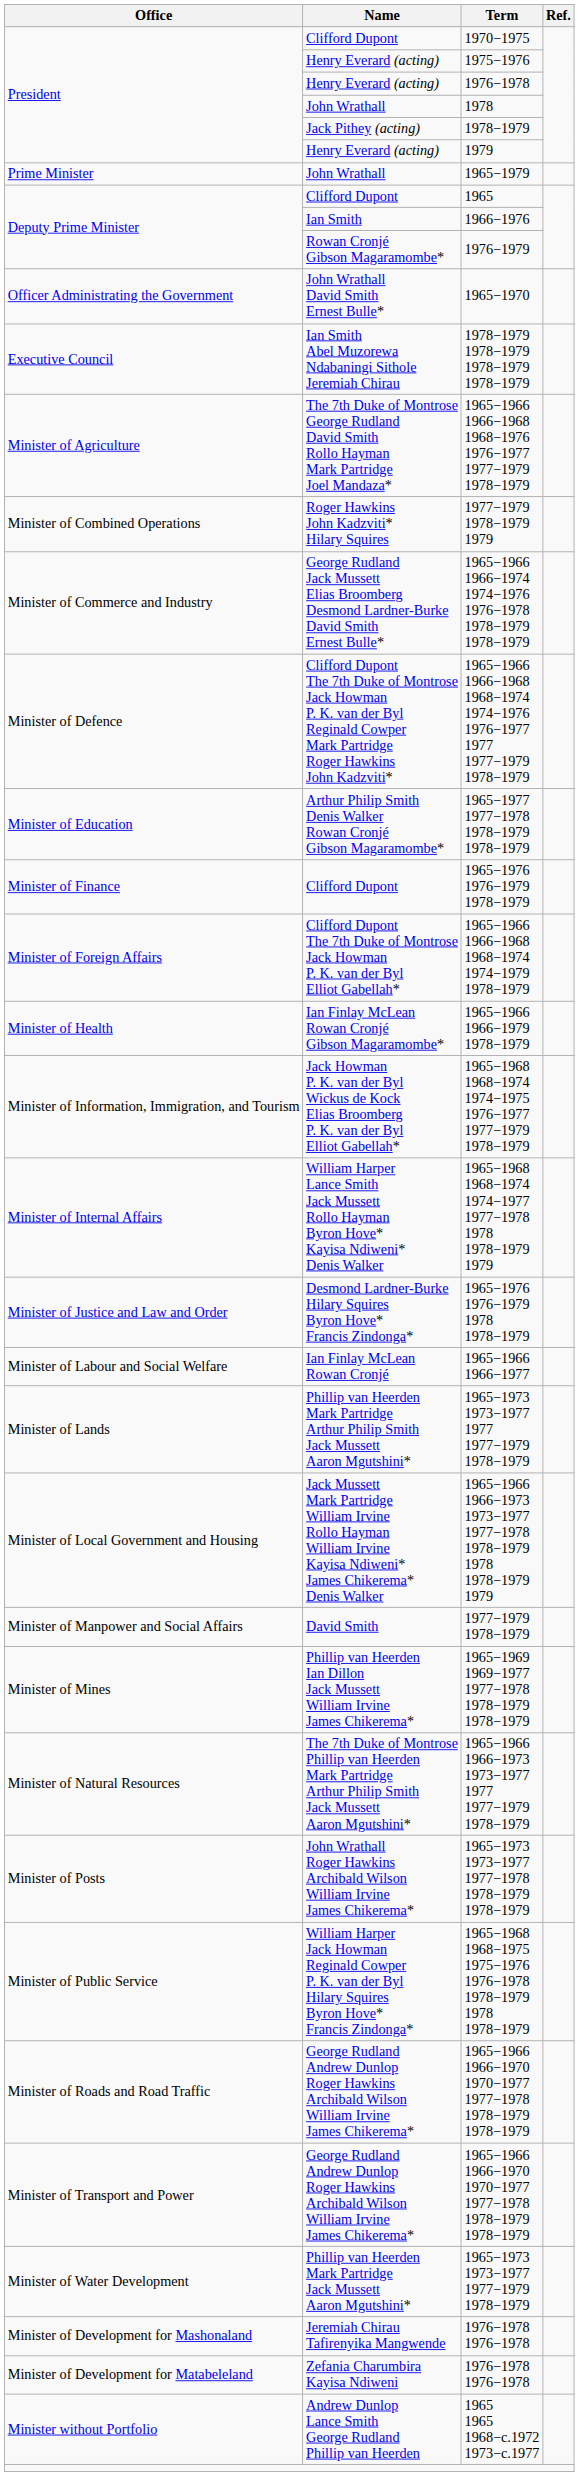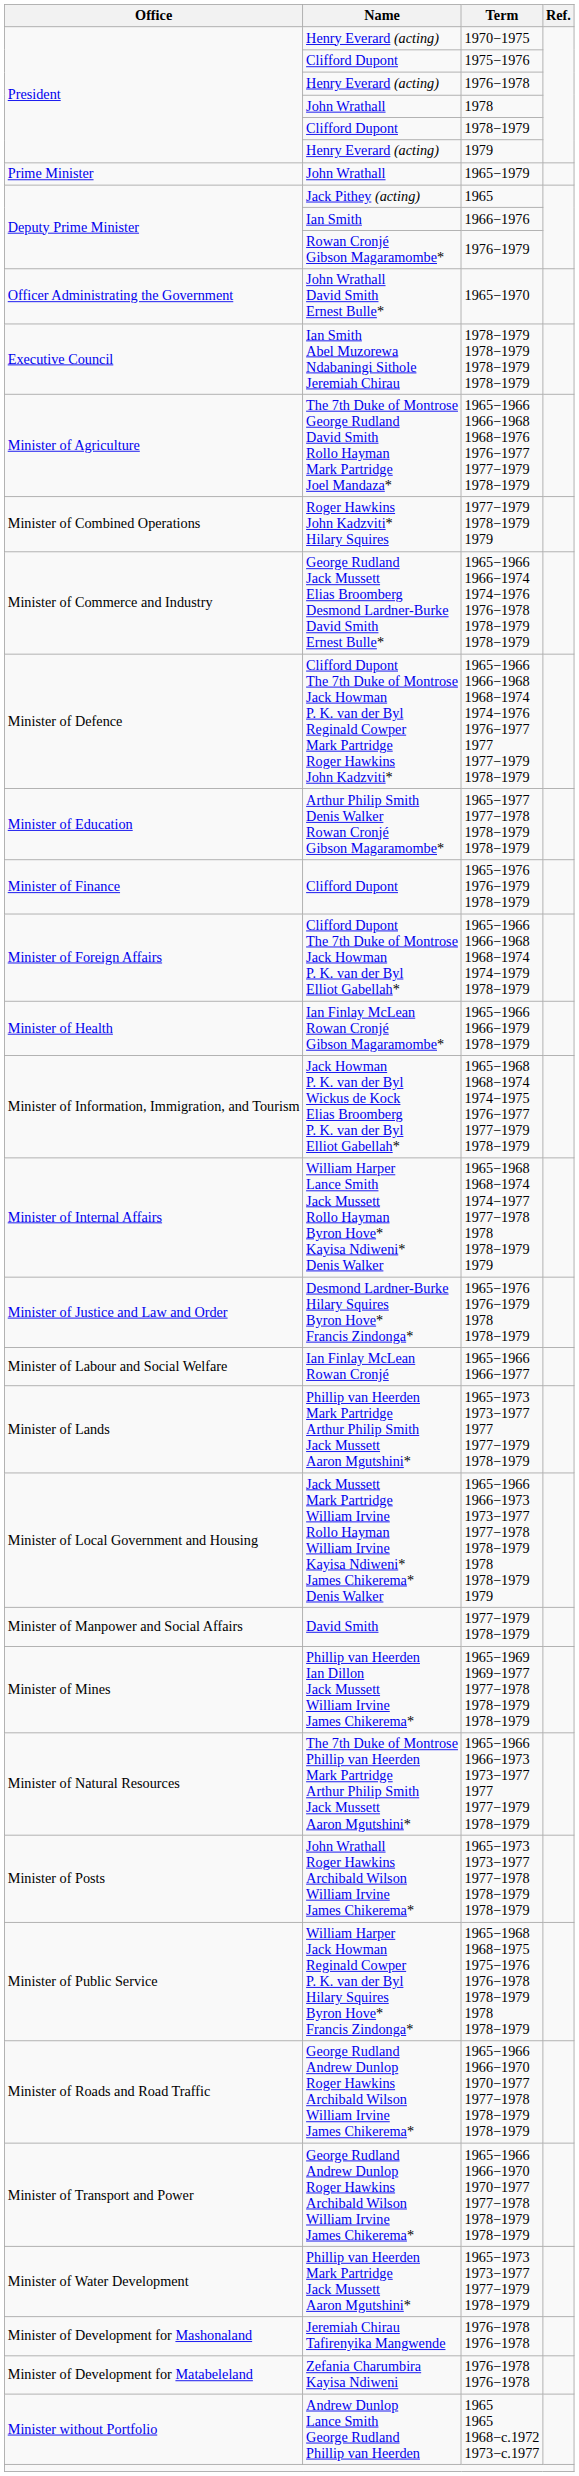(352, 38) Clifford Dupont -> (373, 38) Henry Everard (acting)
(373, 60) Henry Everard (acting) -> (352, 60) Clifford Dupont
(363, 128) Jack Pithey (acting) -> (352, 128) Clifford Dupont
(352, 196) Clifford Dupont -> (363, 196) Jack Pithey (acting)
